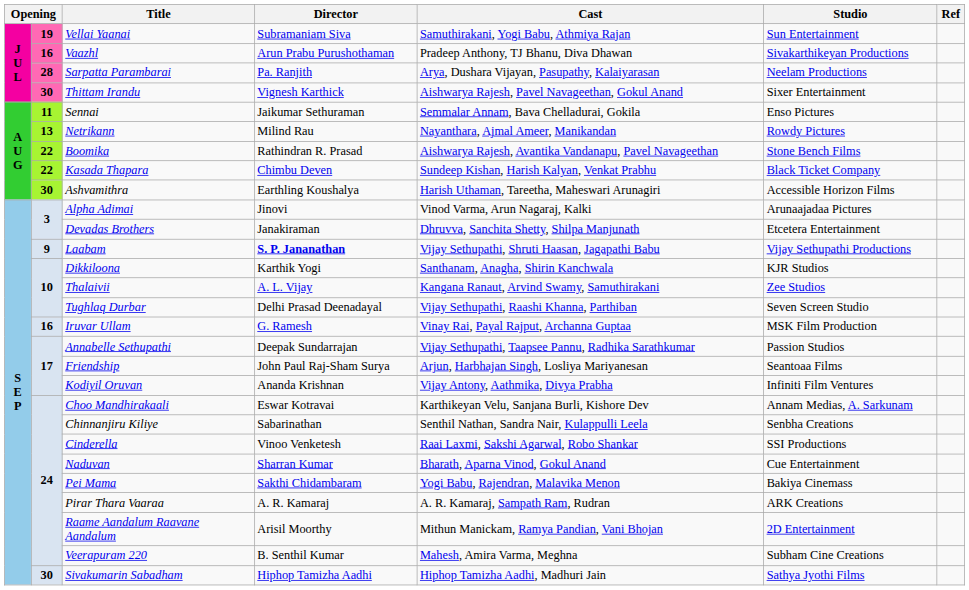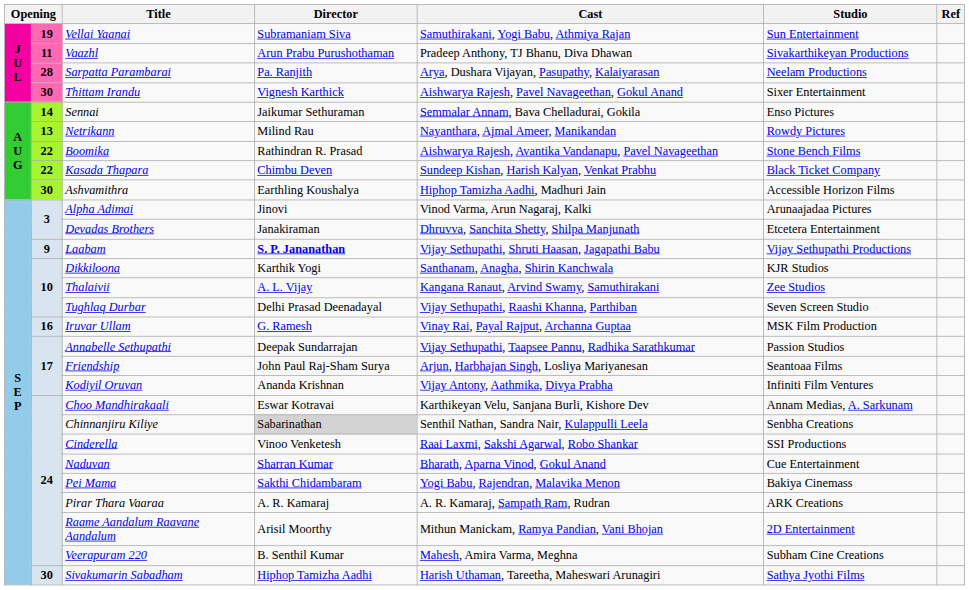(47, 53) 16 -> (47, 53) 11
(47, 111) 11 -> (47, 111) 14
(540, 190) Harish Uthaman, Tareetha, Maheswari Arunagiri -> (513, 190) Hiphop Tamizha Aadhi, Madhuri Jain
(289, 424) no background -> (289, 424) lightgrey background
(513, 575) Hiphop Tamizha Aadhi, Madhuri Jain -> (540, 575) Harish Uthaman, Tareetha, Maheswari Arunagiri
